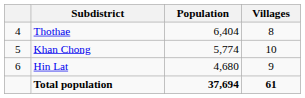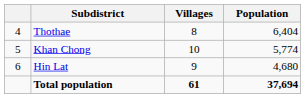columns swapped: (203, 13) <-> (271, 13)
